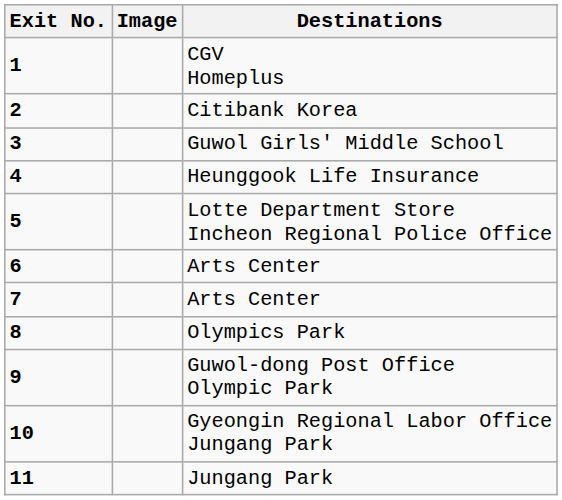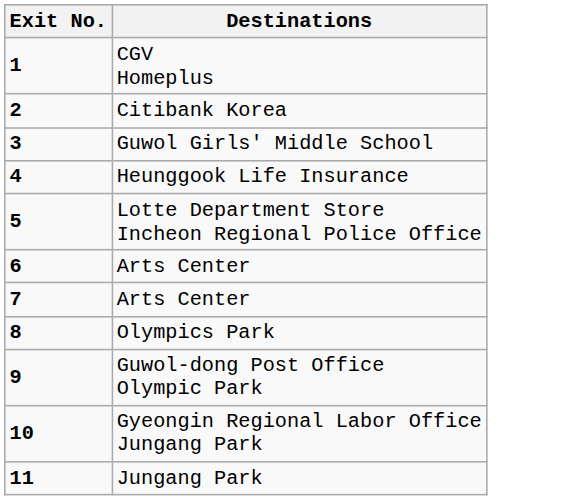- column: (147, 21)
